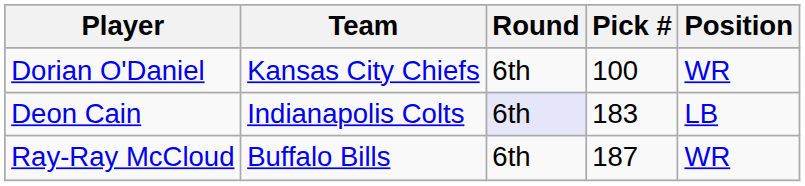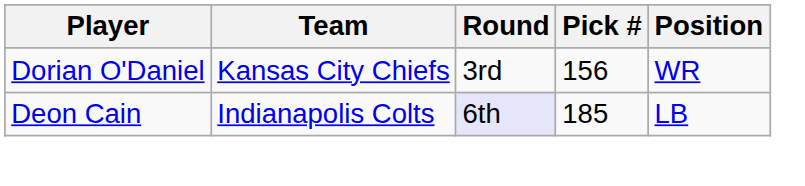(511, 69) 6th -> (482, 69) 3rd
(615, 69) 100 -> (585, 69) 156
(615, 113) 183 -> (585, 113) 185
- row: (123, 157)
